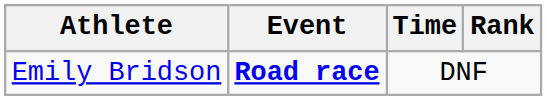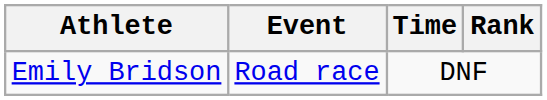(307, 73) bold -> (307, 73) normal
